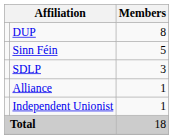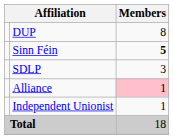(163, 50) normal -> (163, 50) bold
(163, 87) no background -> (163, 87) pink background
